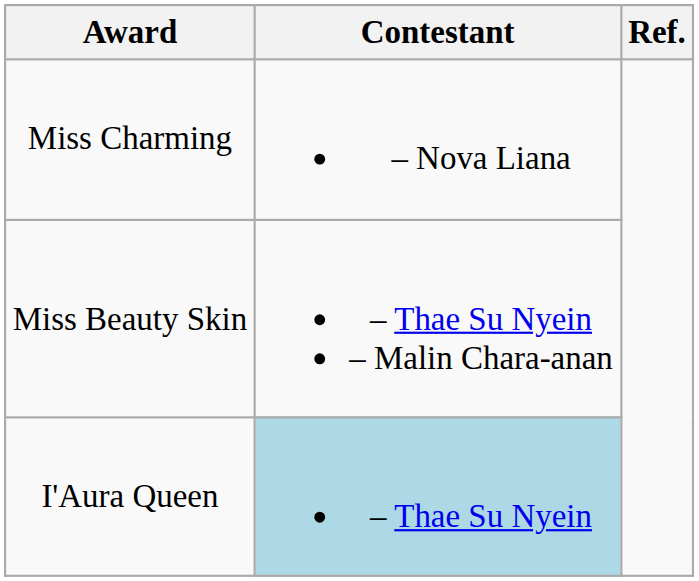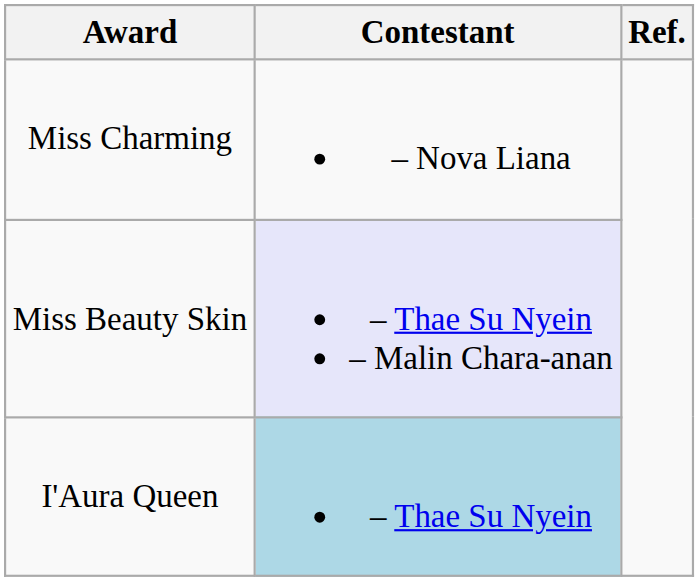(438, 338) no background -> (438, 338) lavender background
